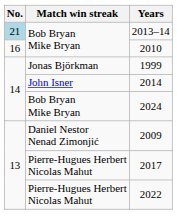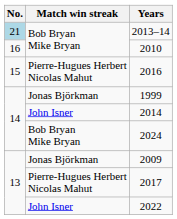+ row: (151, 71)
(63, 135) Daniel Nestor Nenad Zimonjić -> (63, 159) Jonas Björkman
(77, 194) Pierre-Hugues Herbert Nicolas Mahut -> (50, 206) John Isner
